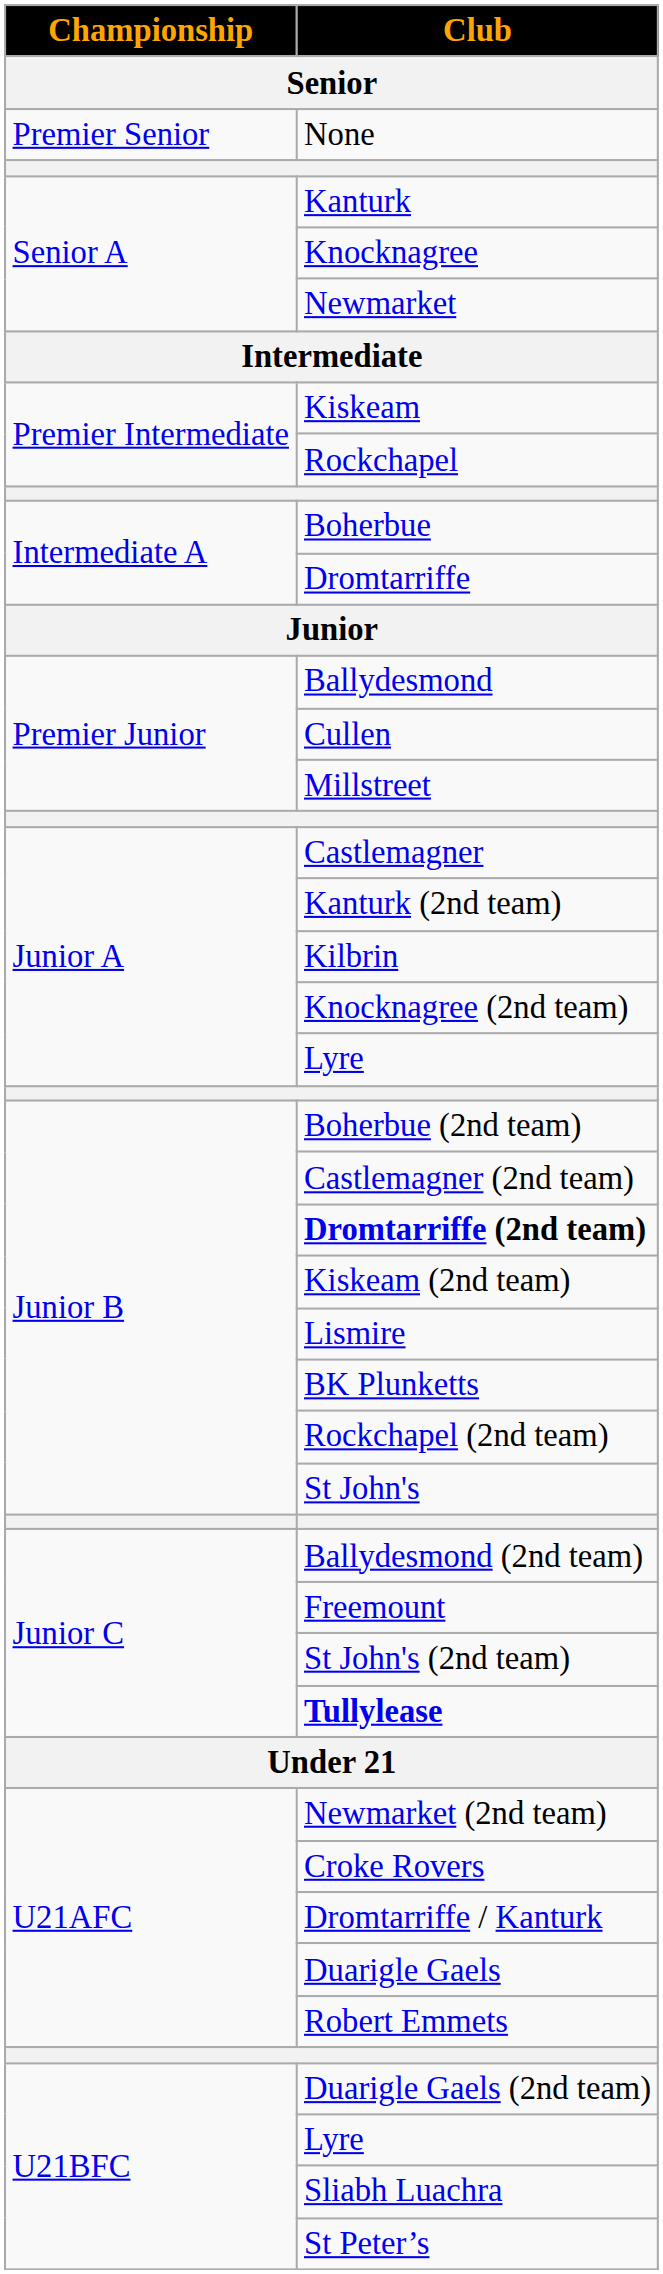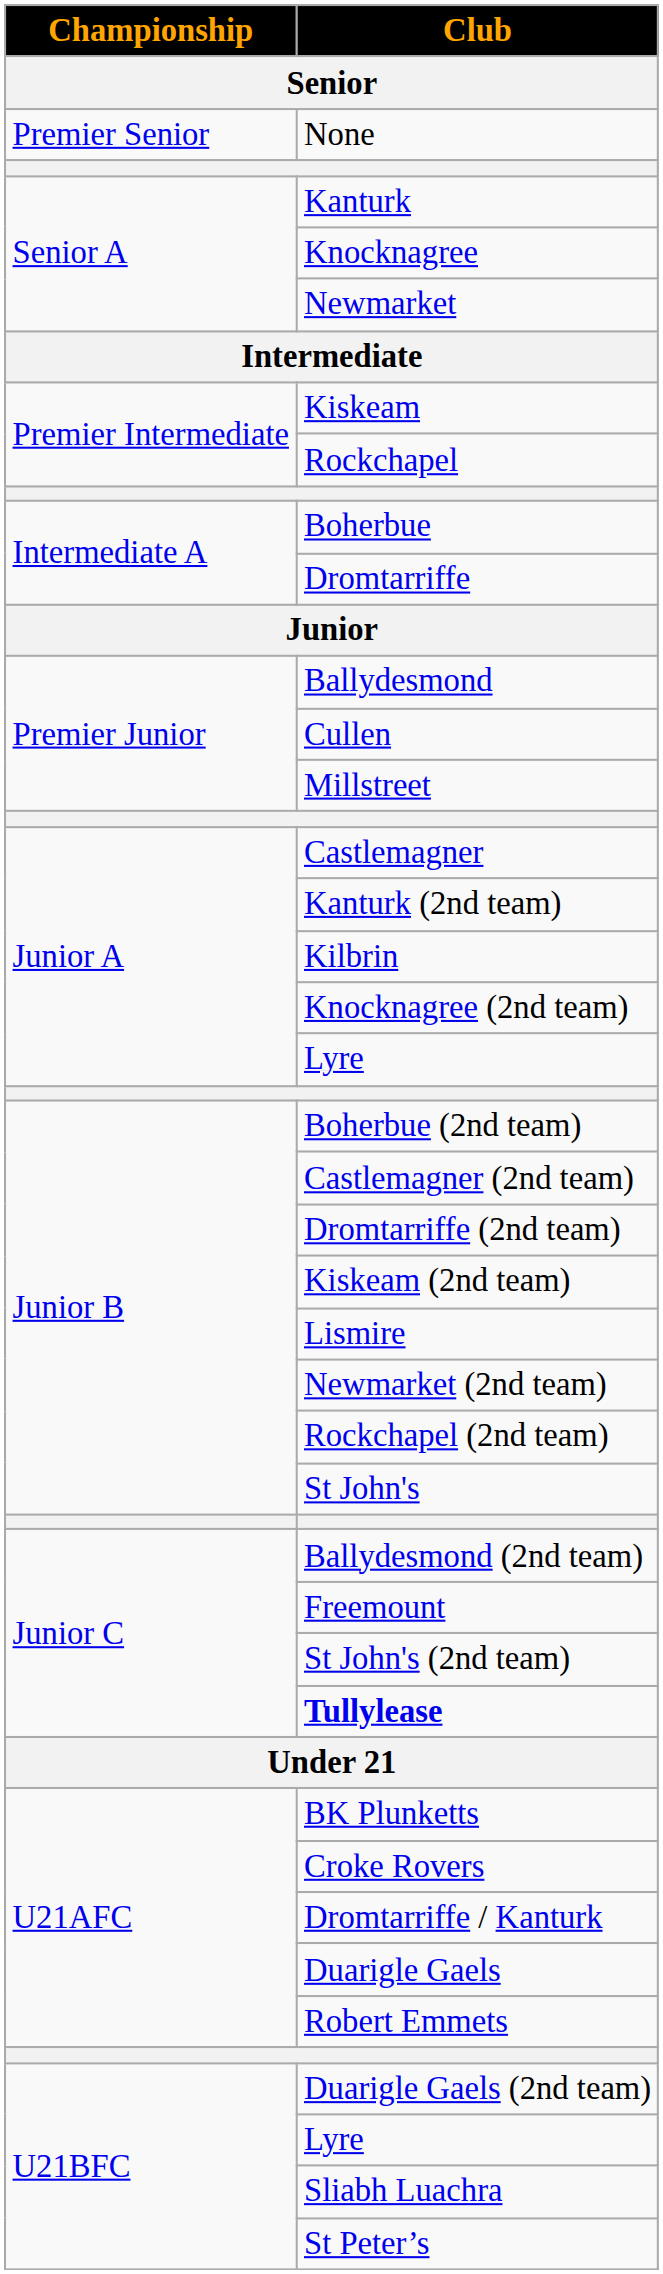(475, 1229) bold -> (462, 1229) normal
(392, 1384) BK Plunketts -> (455, 1384) Newmarket (2nd team)
(455, 1813) Newmarket (2nd team) -> (392, 1813) BK Plunketts
